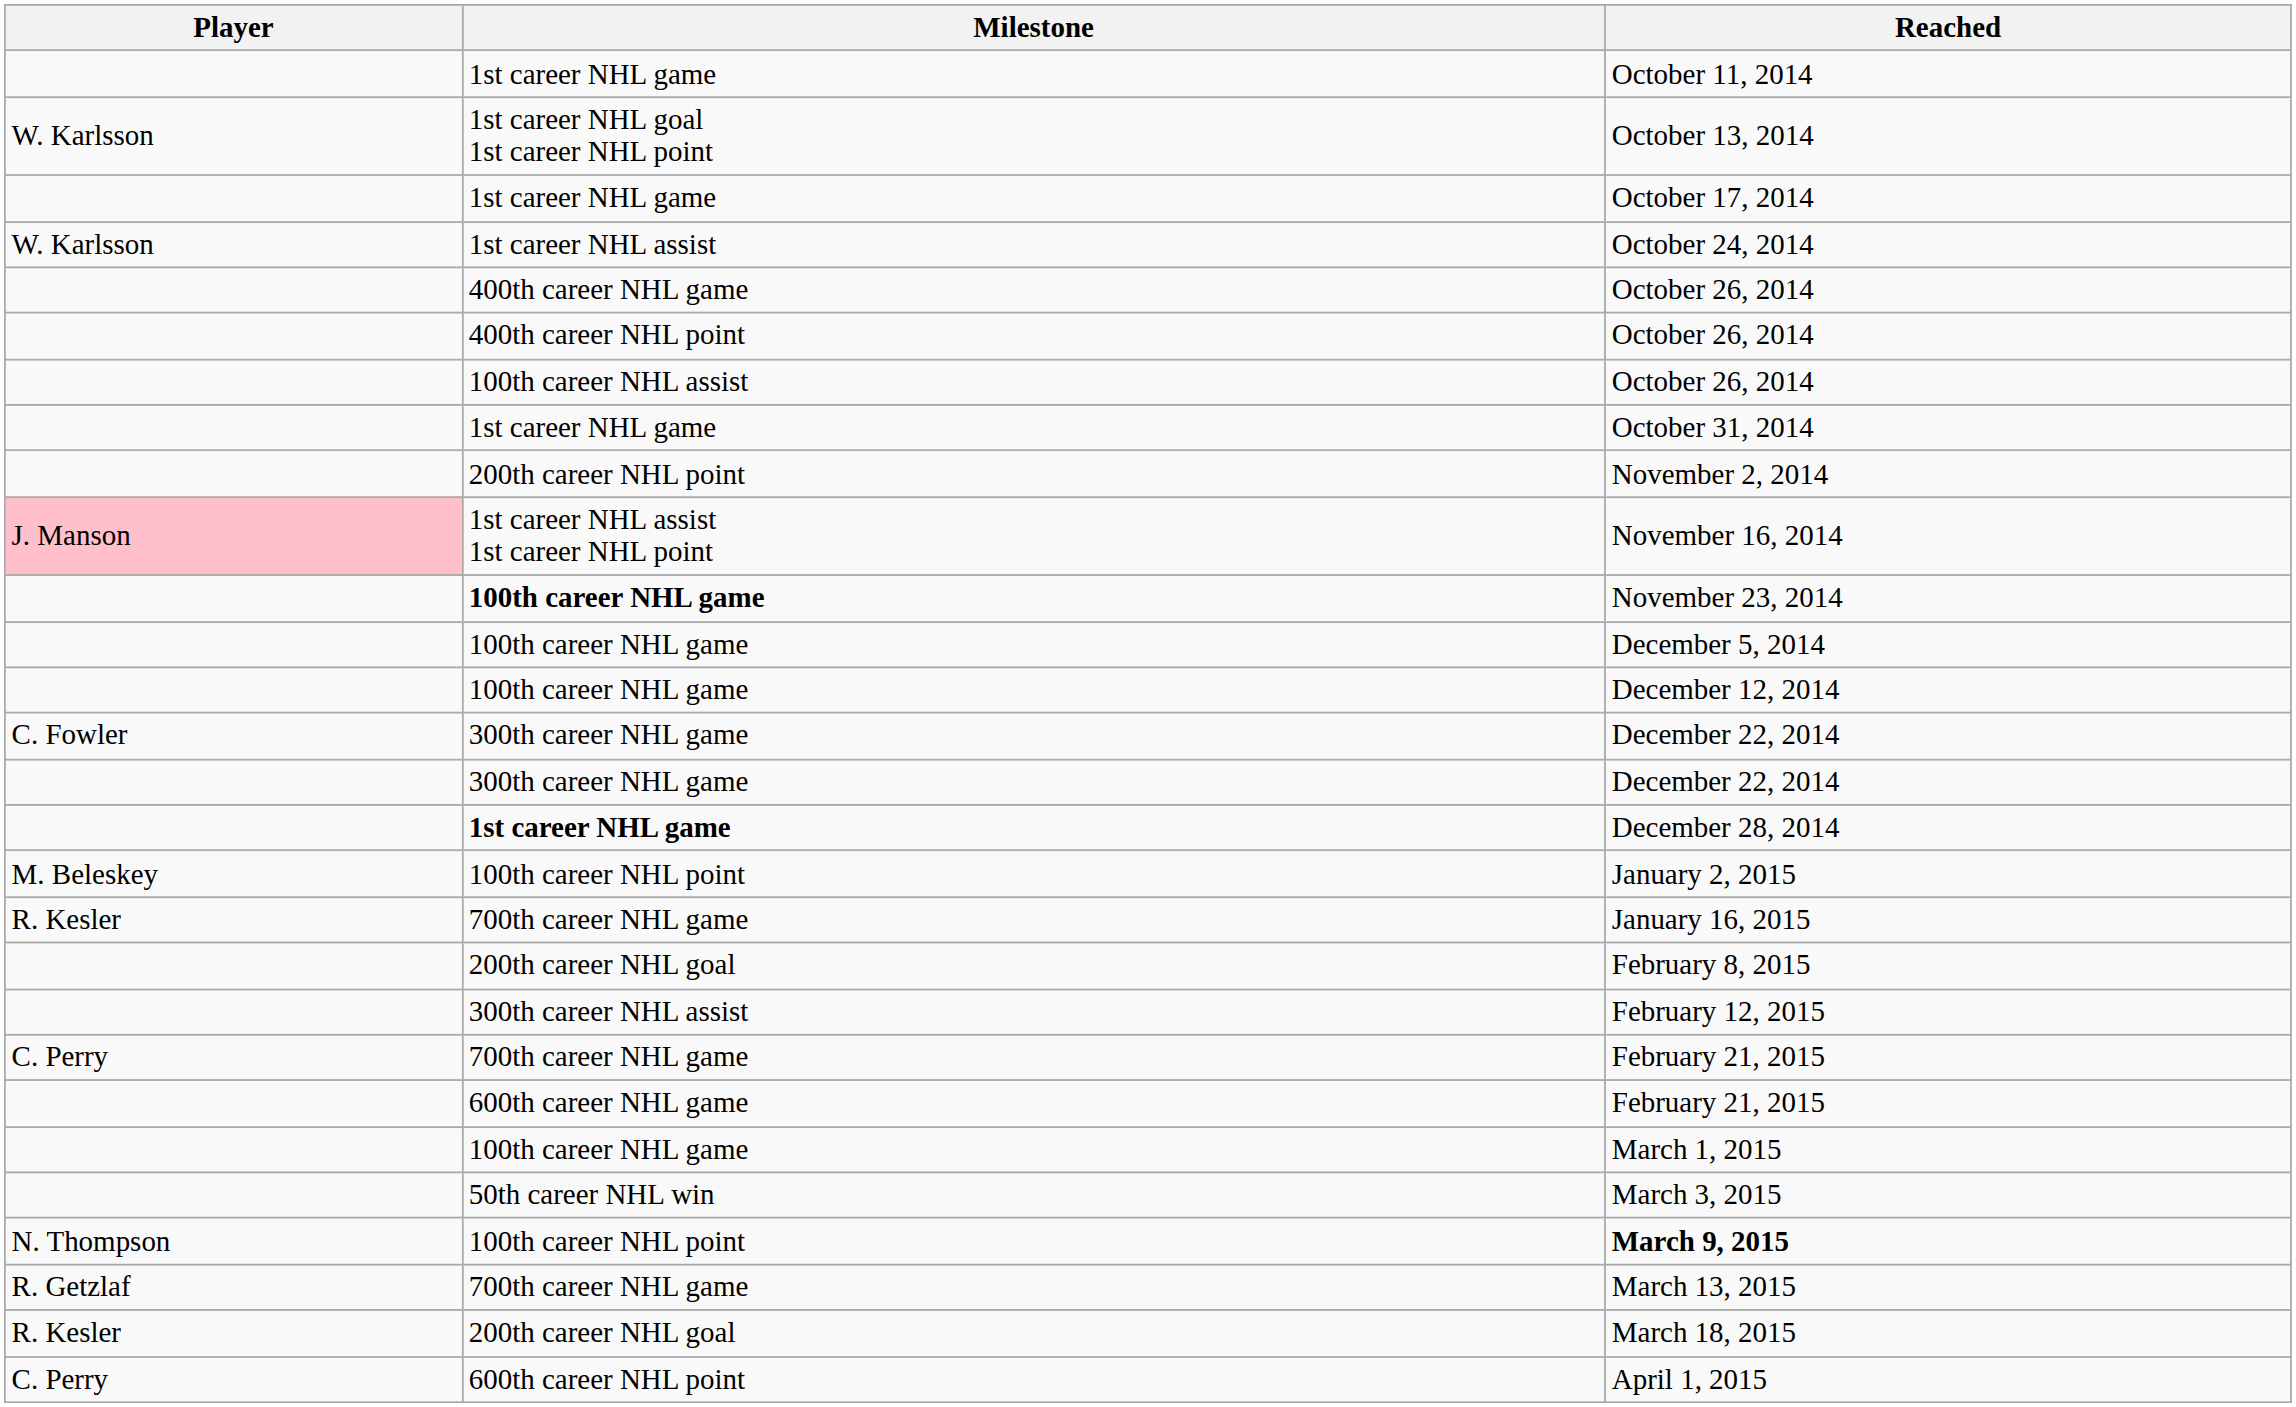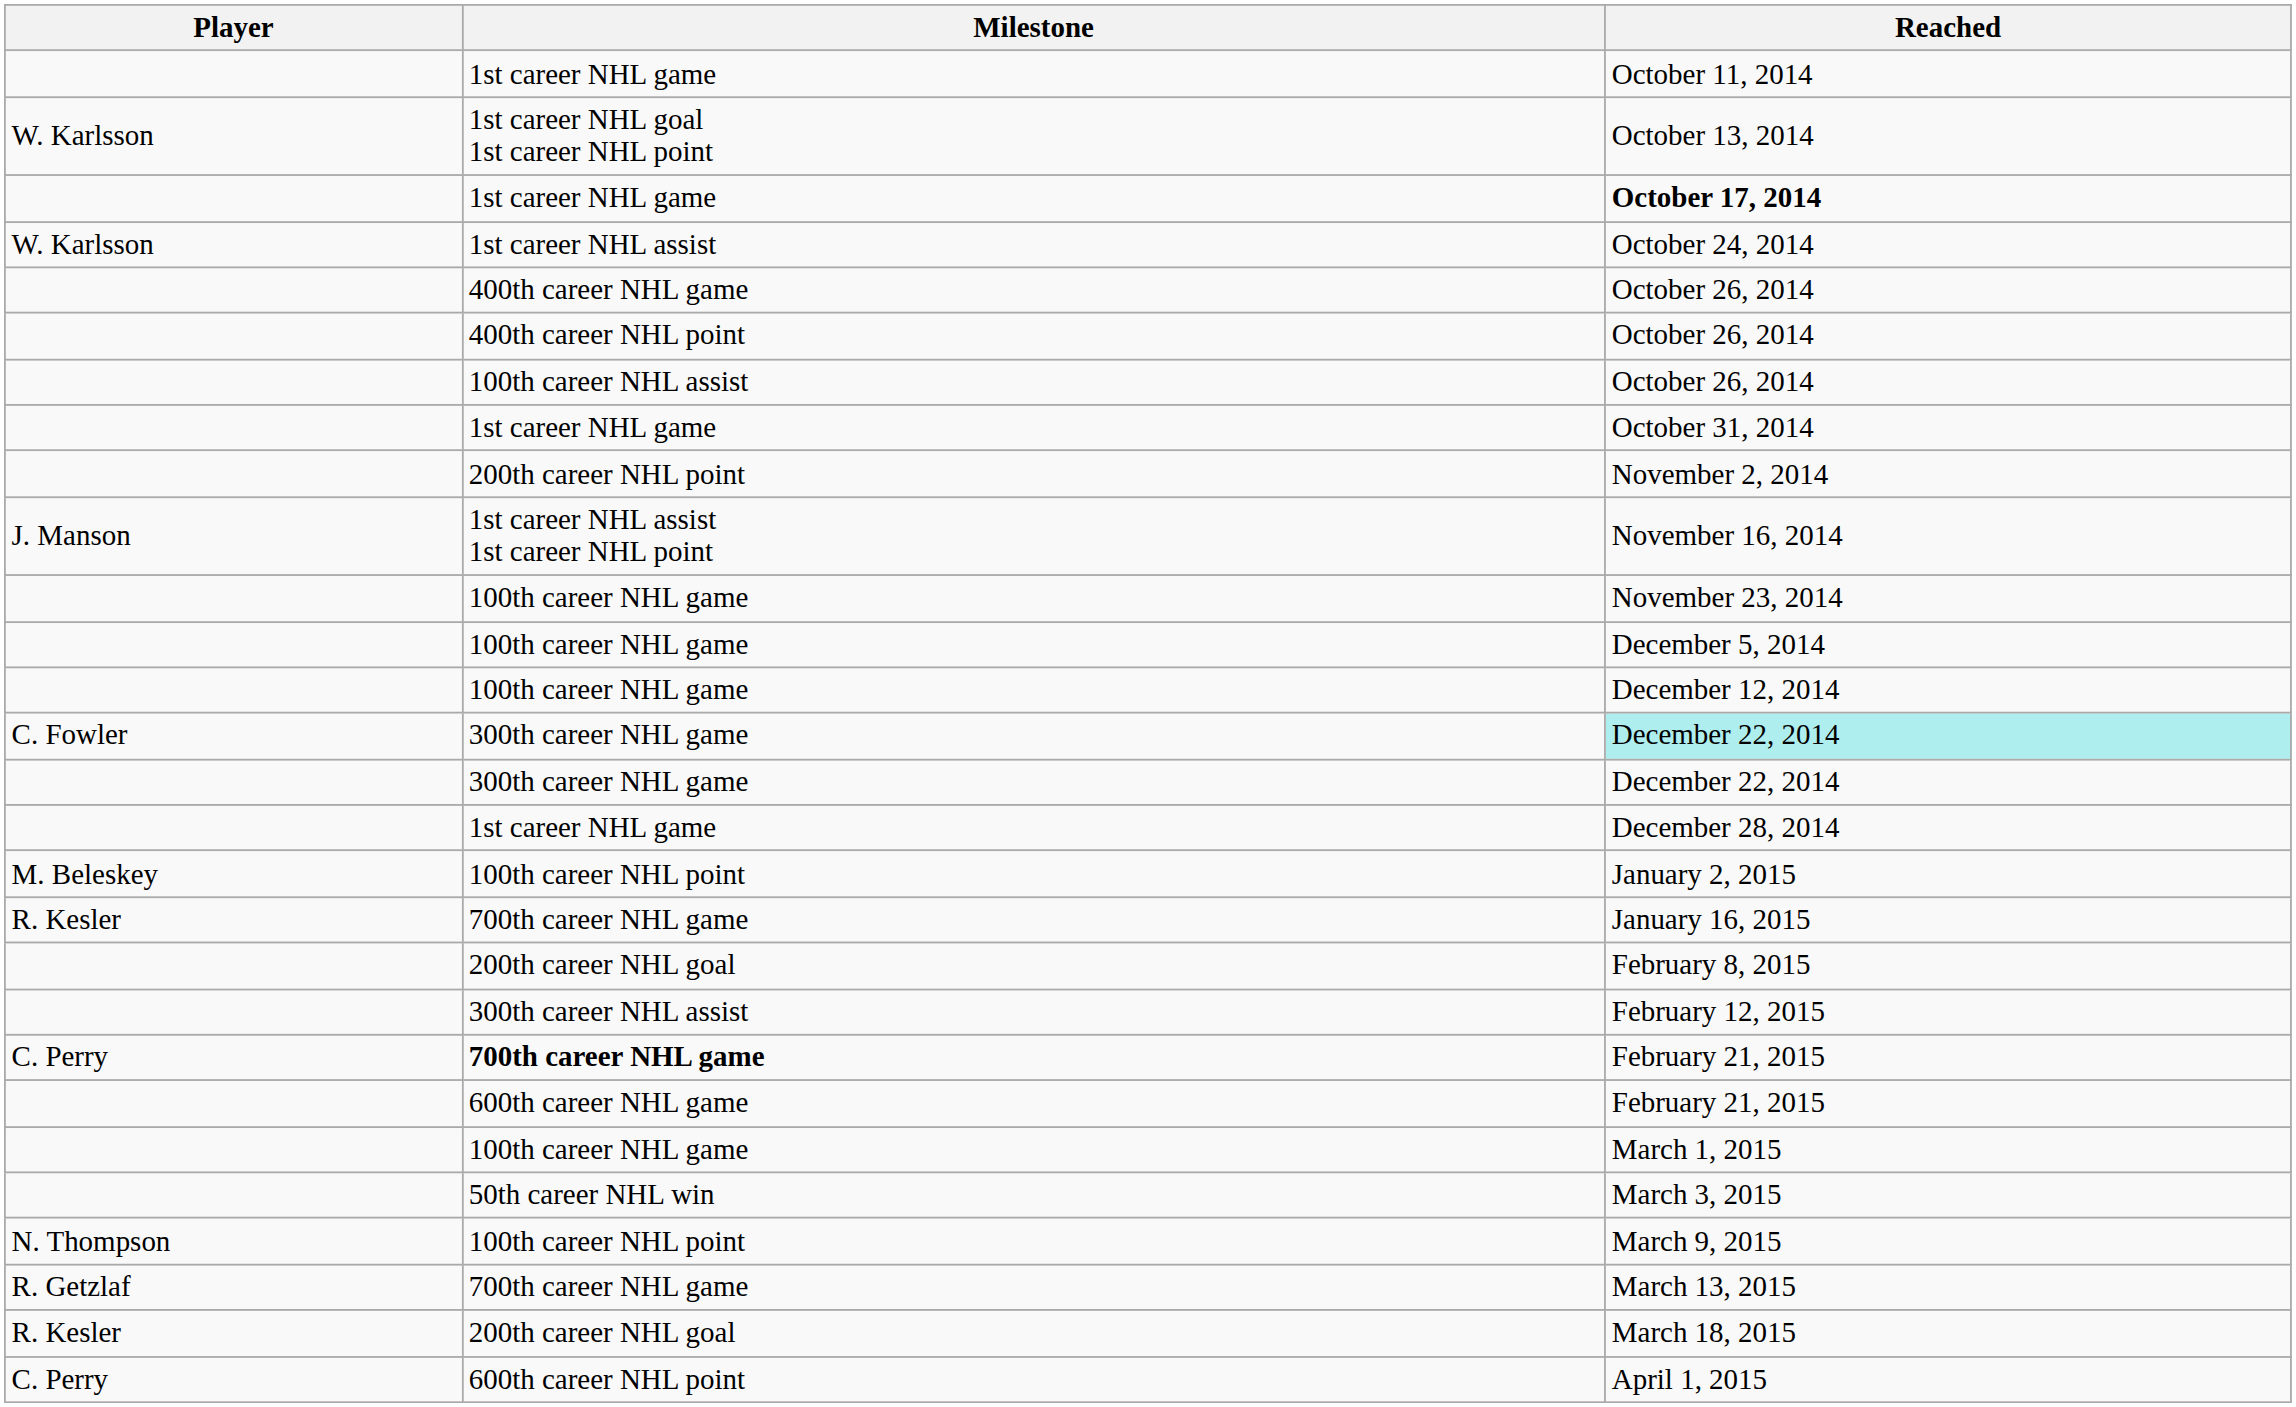(1713, 197) normal -> (1716, 197) bold
(71, 535) pink background -> (71, 535) no background
(617, 597) bold -> (609, 597) normal
(1726, 735) no background -> (1726, 735) paleturquoise background
(600, 827) bold -> (592, 827) normal
(609, 1057) normal -> (617, 1057) bold
(1700, 1240) bold -> (1697, 1240) normal
